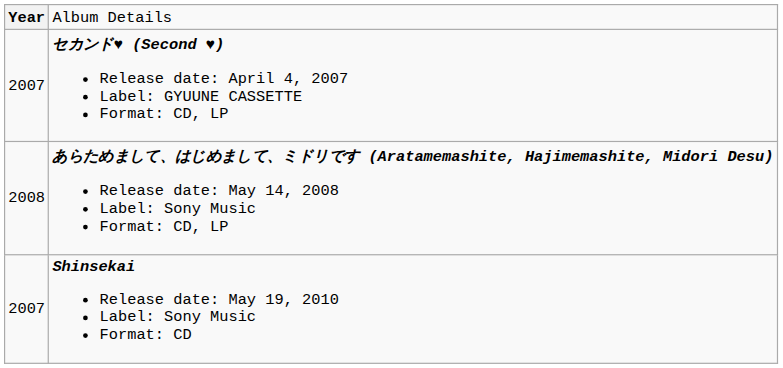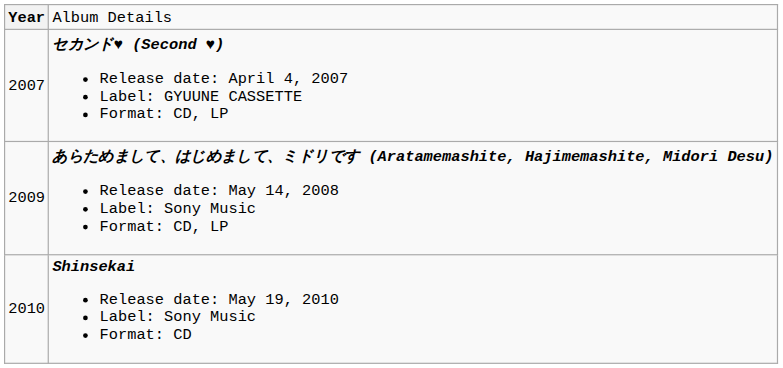(27, 198) 2008 -> (27, 198) 2009
(27, 309) 2007 -> (27, 309) 2010
